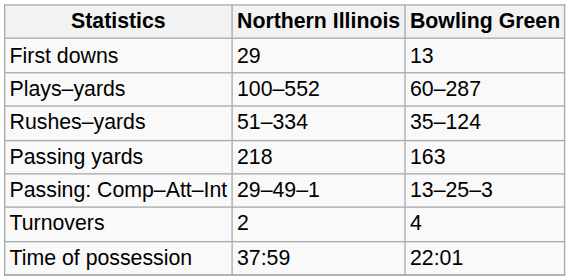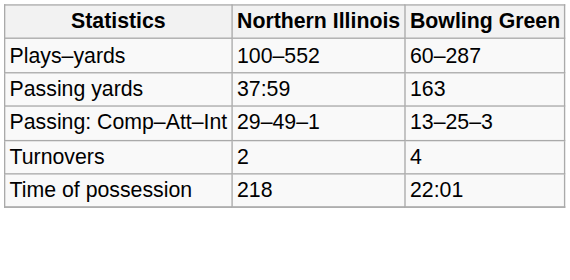- row: (64, 55)
- row: (78, 122)
(255, 156) 218 -> (264, 89) 37:59
(264, 257) 37:59 -> (255, 190) 218
